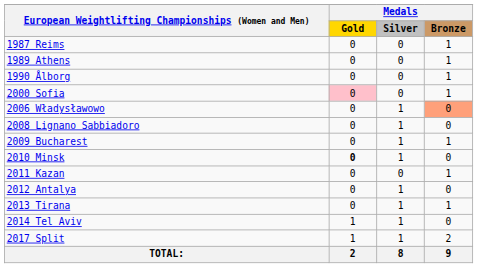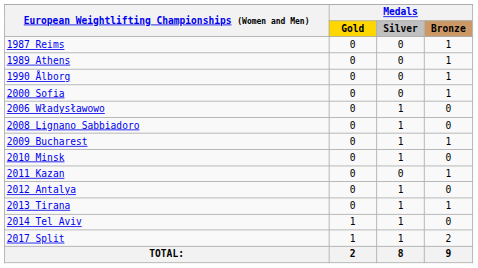(353, 93) pink background -> (353, 93) no background
(448, 109) lightsalmon background -> (448, 109) no background
(353, 158) bold -> (353, 158) normal
